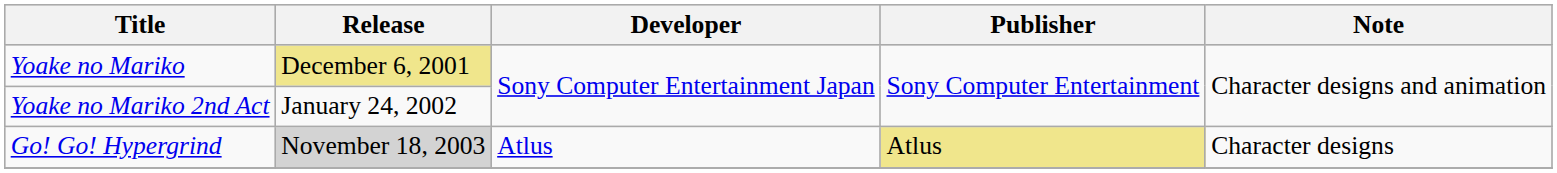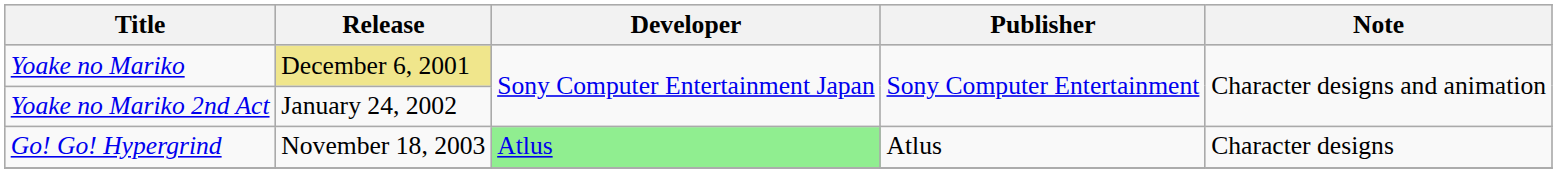(383, 146) lightgrey background -> (383, 146) no background
(525, 146) no background -> (525, 146) lightgreen background
(914, 146) khaki background -> (914, 146) no background
